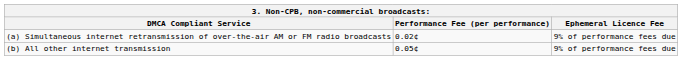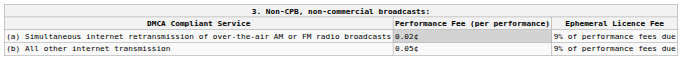(407, 36) no background -> (407, 36) lightgrey background
